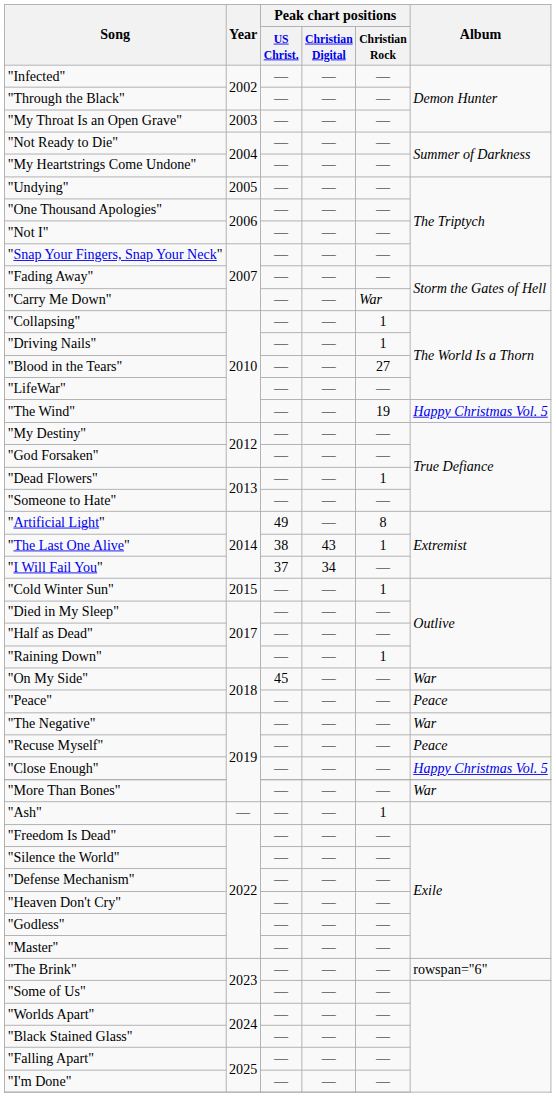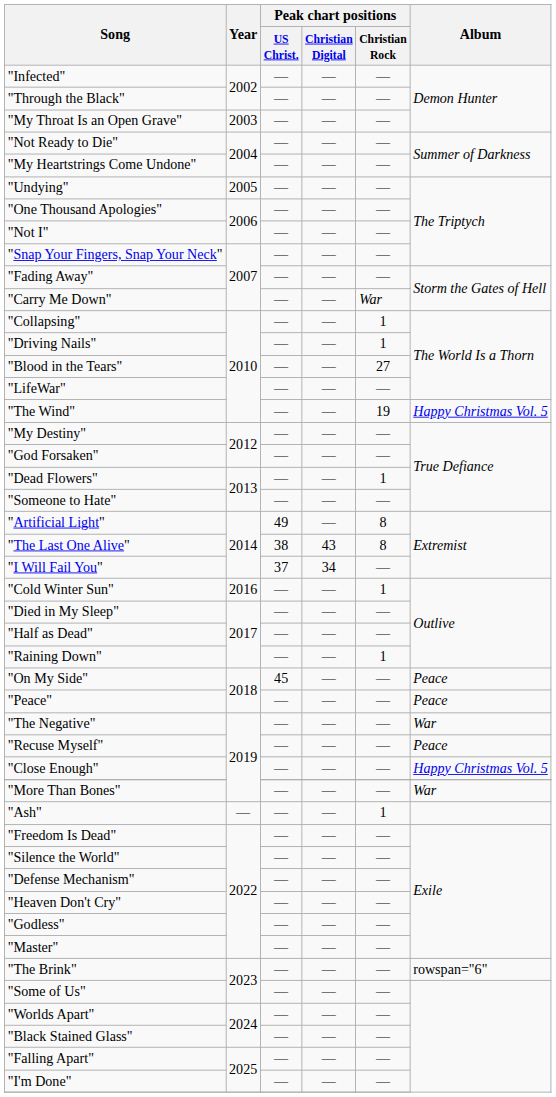(383, 545) 1 -> (383, 545) 8
(243, 589) 2015 -> (243, 589) 2016
(425, 679) War -> (430, 679) Peace
